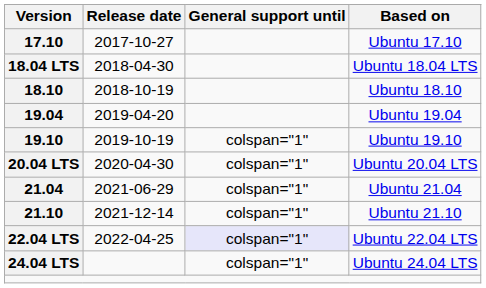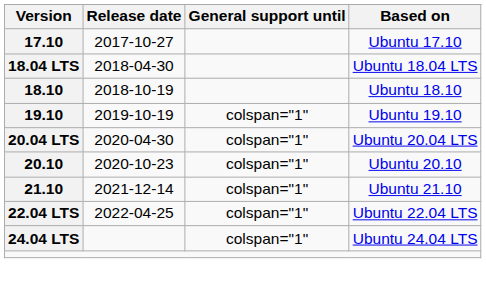- row: (44, 115)
+ row: (44, 164)
- row: (44, 189)
(267, 238) lavender background -> (267, 213) no background
